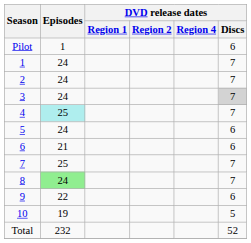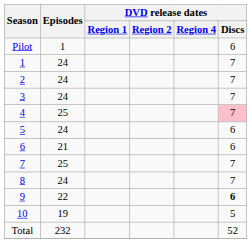(233, 96) lightgrey background -> (233, 96) no background
(63, 113) paleturquoise background -> (63, 113) no background
(233, 113) no background -> (233, 113) pink background
(63, 180) lightgreen background -> (63, 180) no background
(233, 197) normal -> (233, 197) bold
